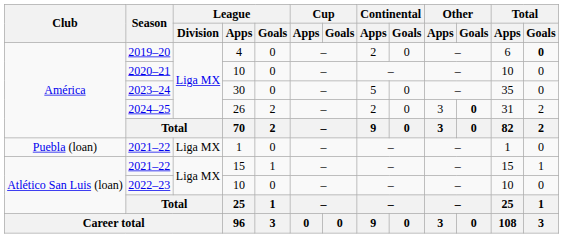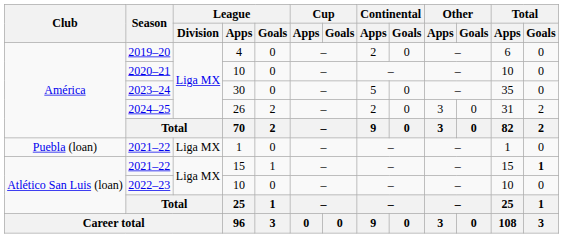(541, 52) bold -> (541, 52) normal
(474, 109) bold -> (474, 109) normal
(541, 166) normal -> (541, 166) bold
